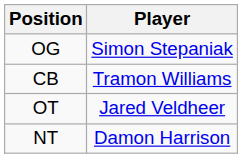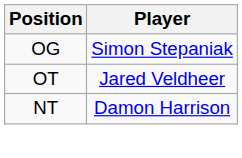- row: (46, 78)
